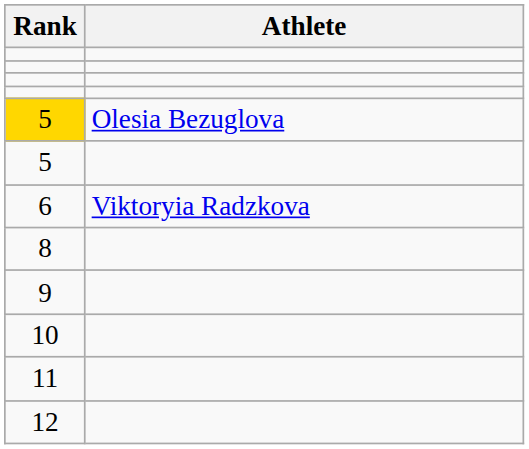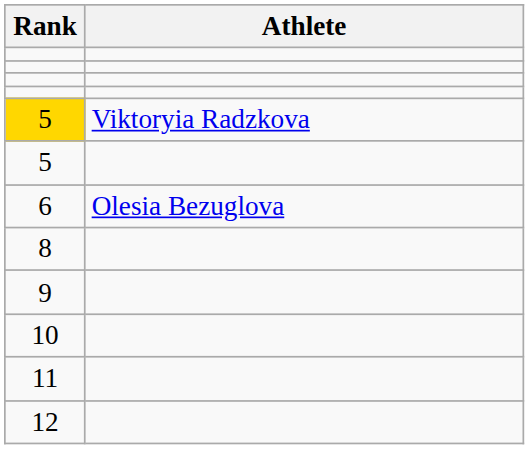(188, 119) Olesia Bezuglova -> (201, 119) Viktoryia Radzkova
(201, 205) Viktoryia Radzkova -> (188, 205) Olesia Bezuglova
